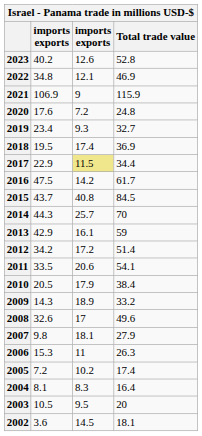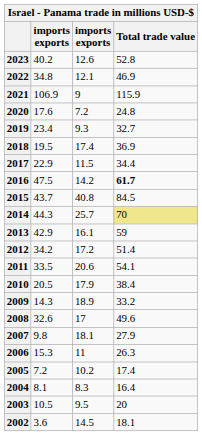(84, 163) khaki background -> (84, 163) no background
(126, 180) normal -> (126, 180) bold
(122, 215) no background -> (122, 215) khaki background
